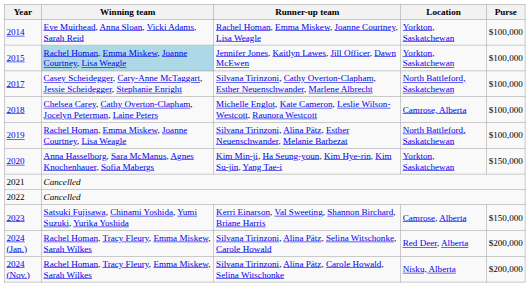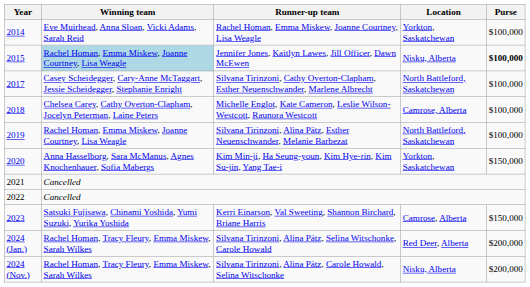(428, 58) Yorkton, Saskatchewan -> (429, 58) Nisku, Alberta
(506, 58) normal -> (506, 58) bold
